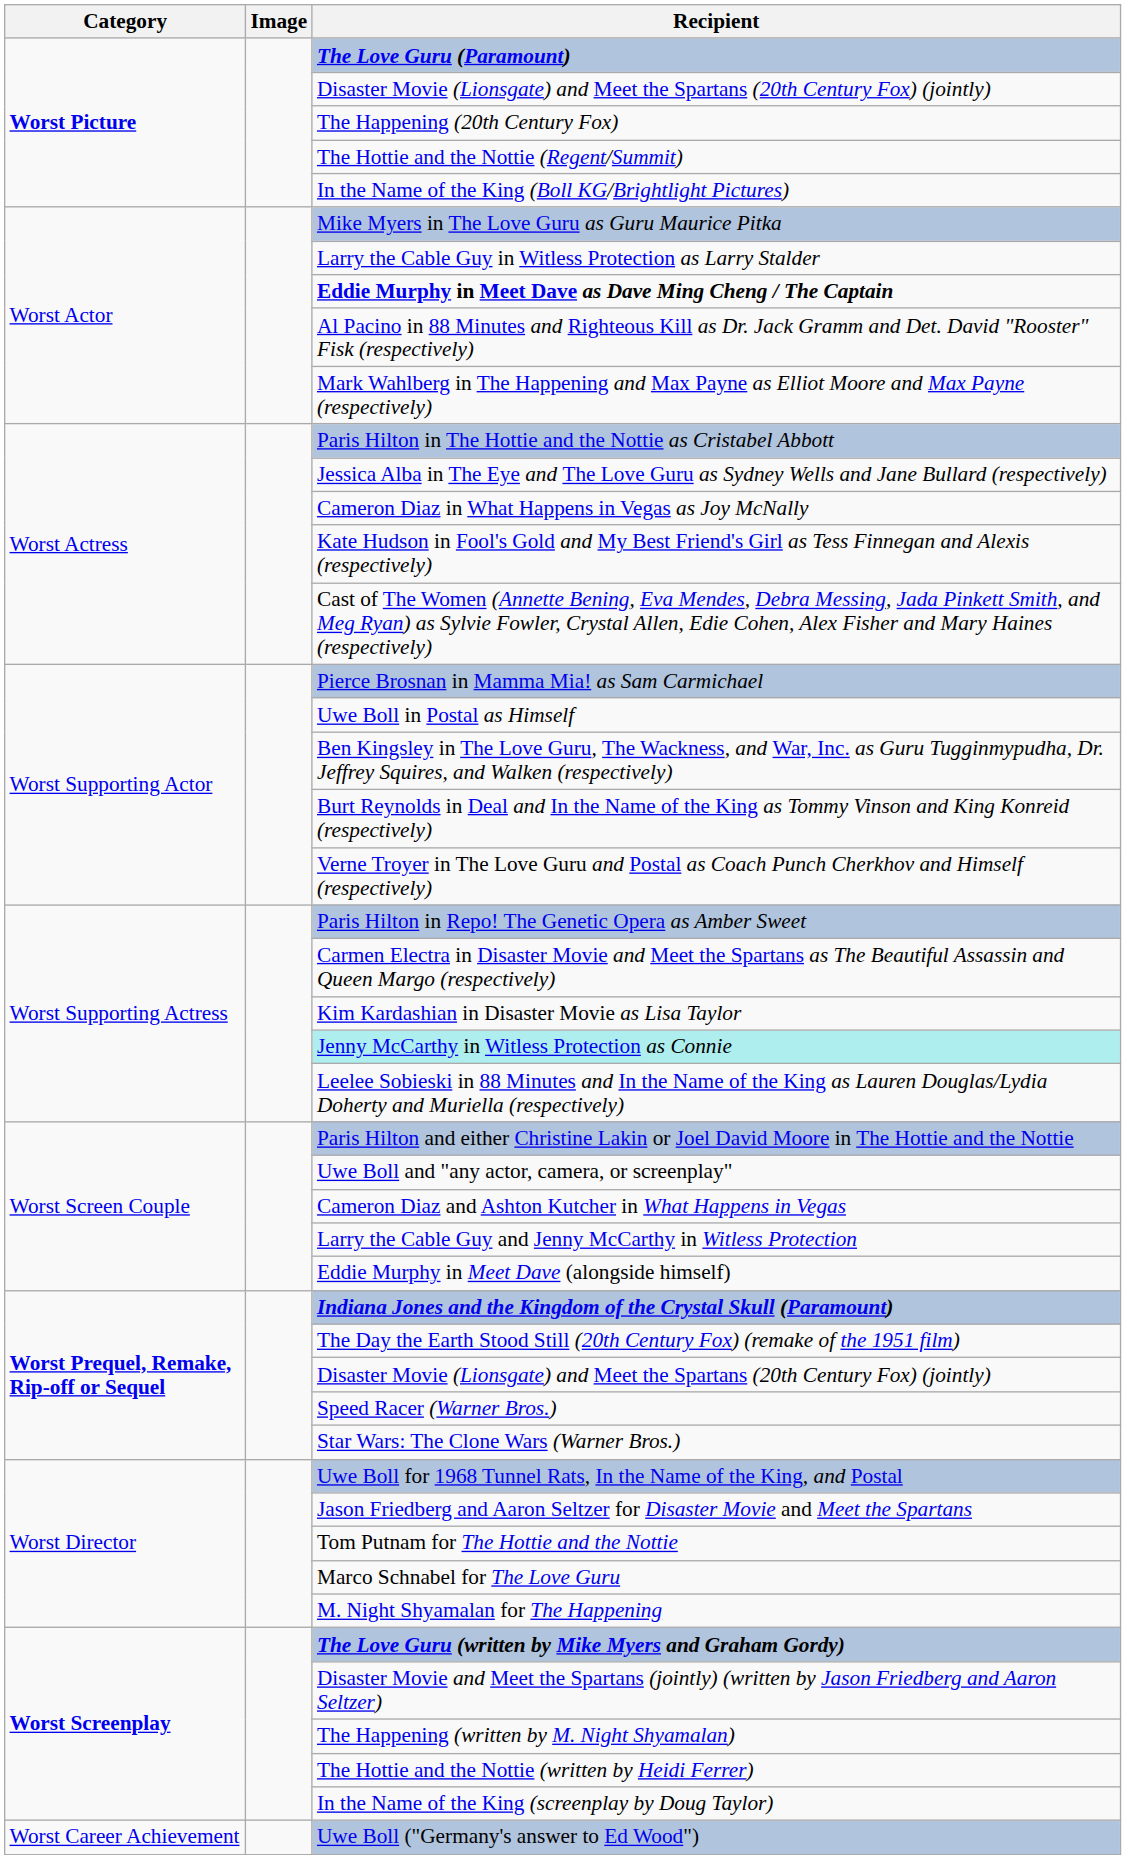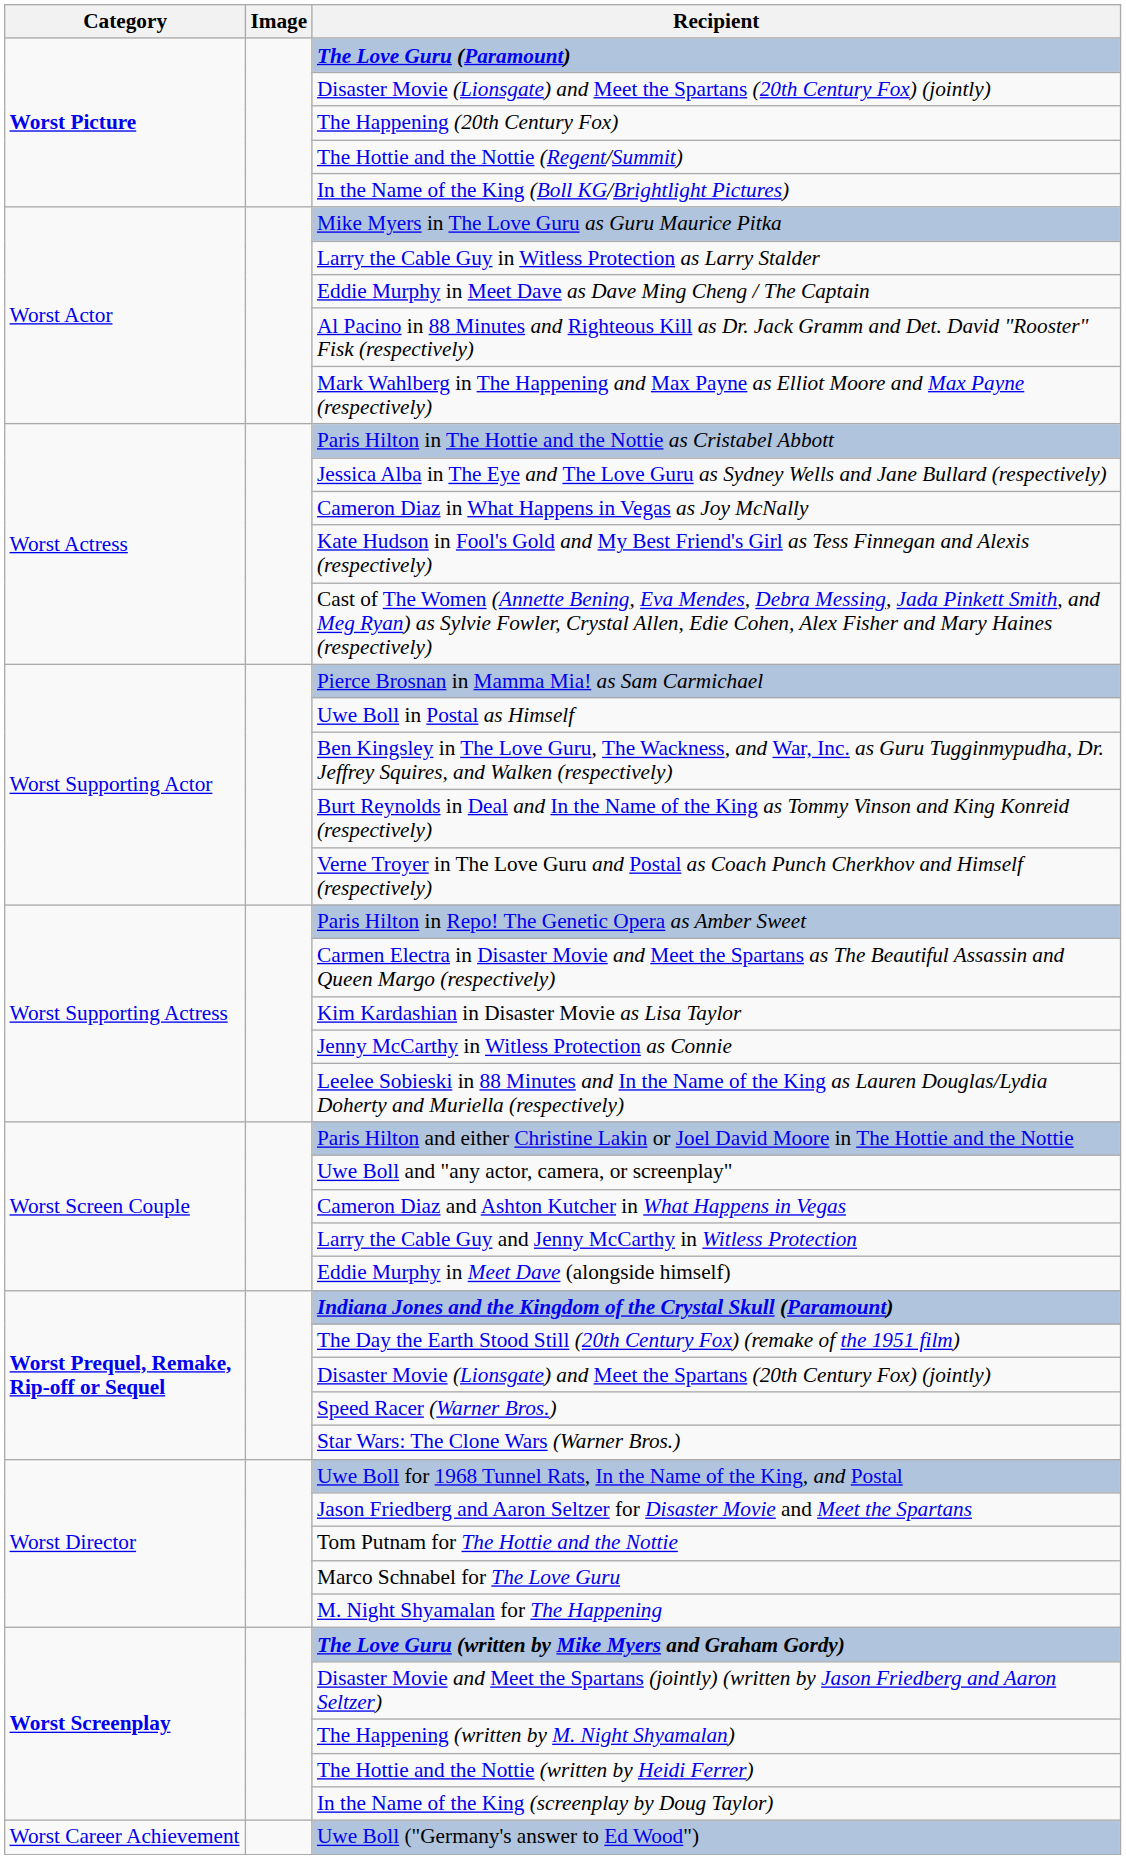(605, 291) bold -> (593, 291) normal
(524, 1046) paleturquoise background -> (524, 1046) no background
